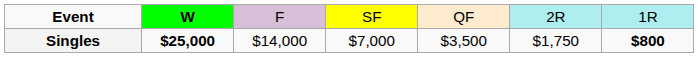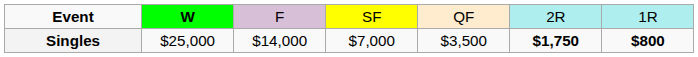(188, 41) bold -> (188, 41) normal
(556, 41) normal -> (556, 41) bold
